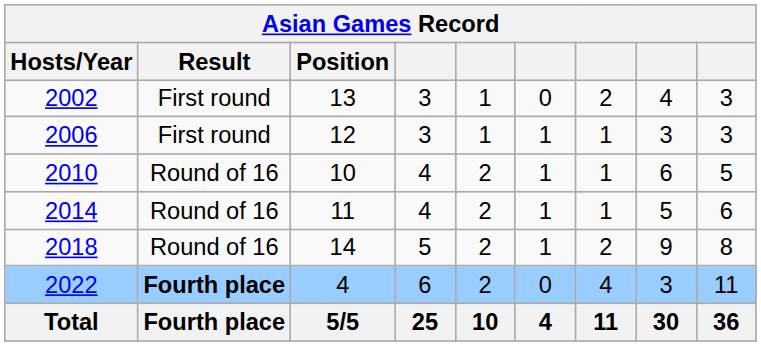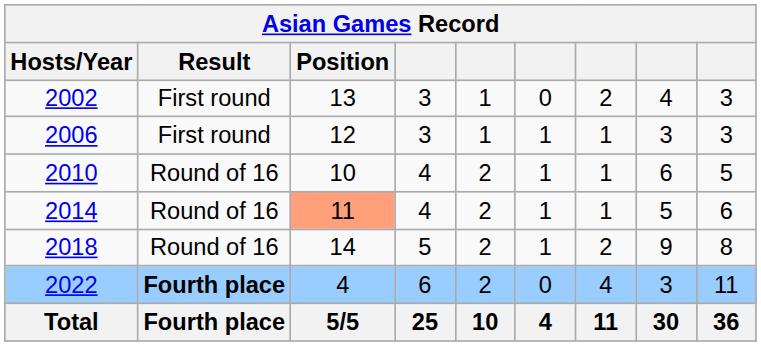(343, 210) no background -> (343, 210) lightsalmon background
